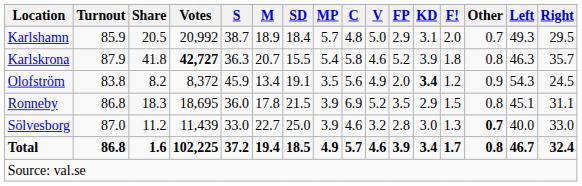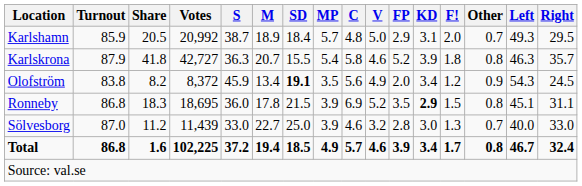(199, 59) bold -> (199, 59) normal
(298, 81) normal -> (298, 81) bold
(429, 81) bold -> (429, 81) normal
(429, 103) normal -> (429, 103) bold
(494, 125) bold -> (494, 125) normal
